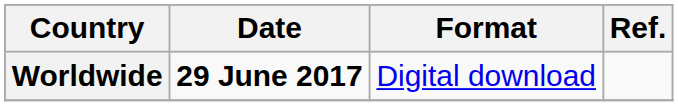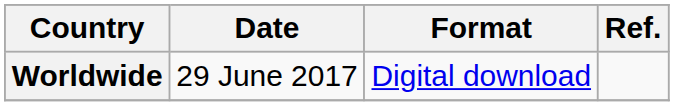(269, 75) bold -> (267, 75) normal
